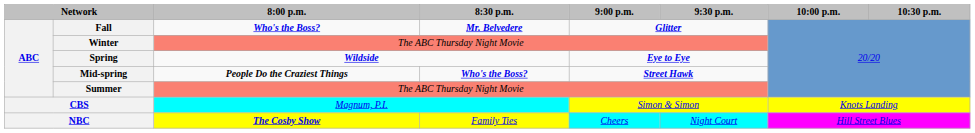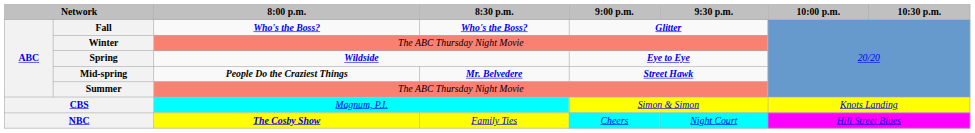(494, 27) Mr. Belvedere -> (494, 27) Who's the Boss?
(494, 74) Who's the Boss? -> (494, 74) Mr. Belvedere
